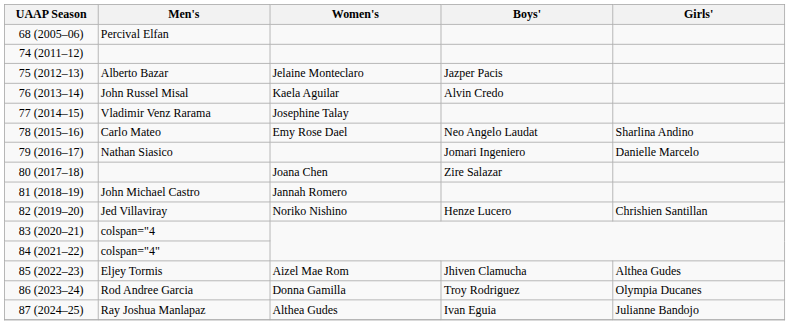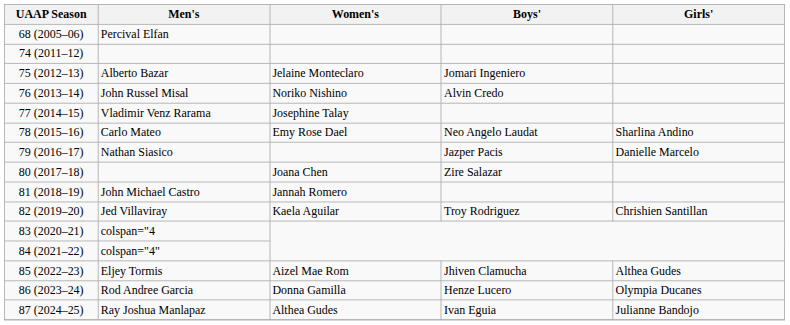(473, 73) Jazper Pacis -> (485, 73) Jomari Ingeniero
(306, 93) Kaela Aguilar -> (310, 93) Noriko Nishino
(485, 152) Jomari Ingeniero -> (473, 152) Jazper Pacis
(310, 211) Noriko Nishino -> (306, 211) Kaela Aguilar
(478, 211) Henze Lucero -> (482, 211) Troy Rodriguez
(482, 290) Troy Rodriguez -> (478, 290) Henze Lucero
